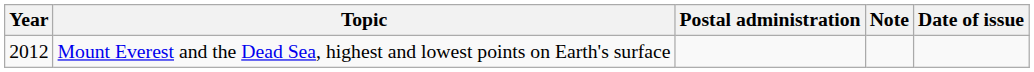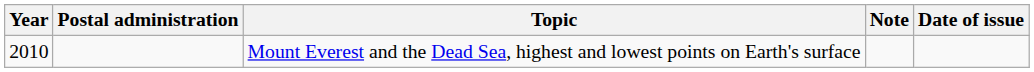columns swapped: (770, 20) <-> (364, 20)
(29, 51) 2012 -> (29, 51) 2010
